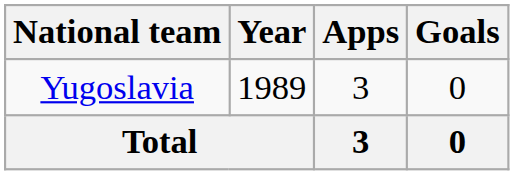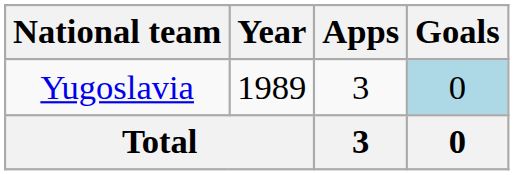(457, 86) no background -> (457, 86) lightblue background
